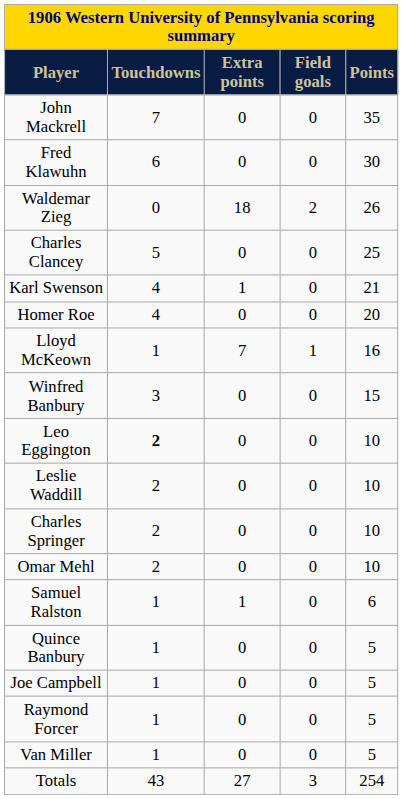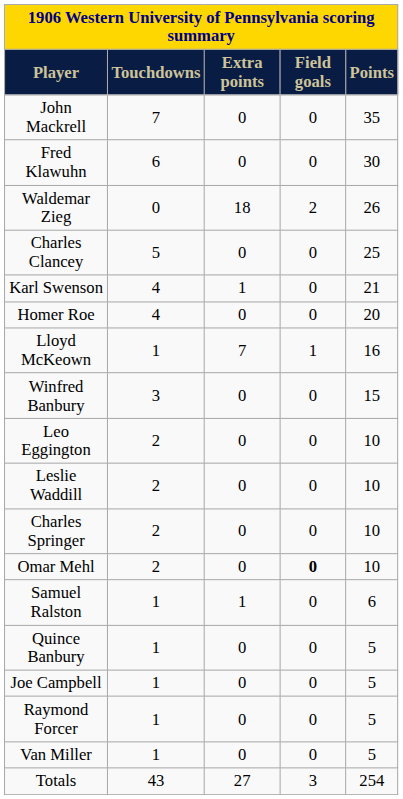(156, 440) bold -> (156, 440) normal
(313, 566) normal -> (313, 566) bold
